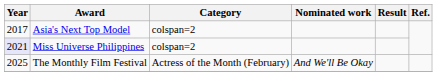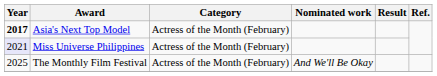(17, 29) normal -> (17, 29) bold
(173, 29) colspan=2 -> (220, 29) Actress of the Month (February)
(173, 46) colspan=2 -> (220, 46) Actress of the Month (February)
